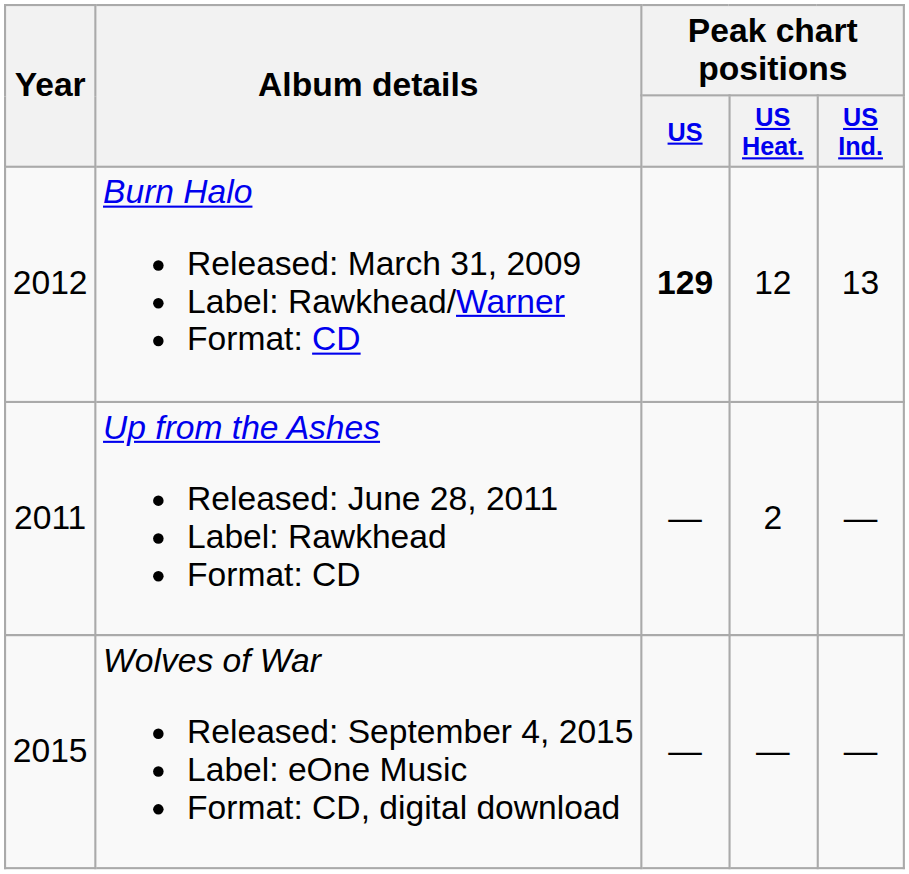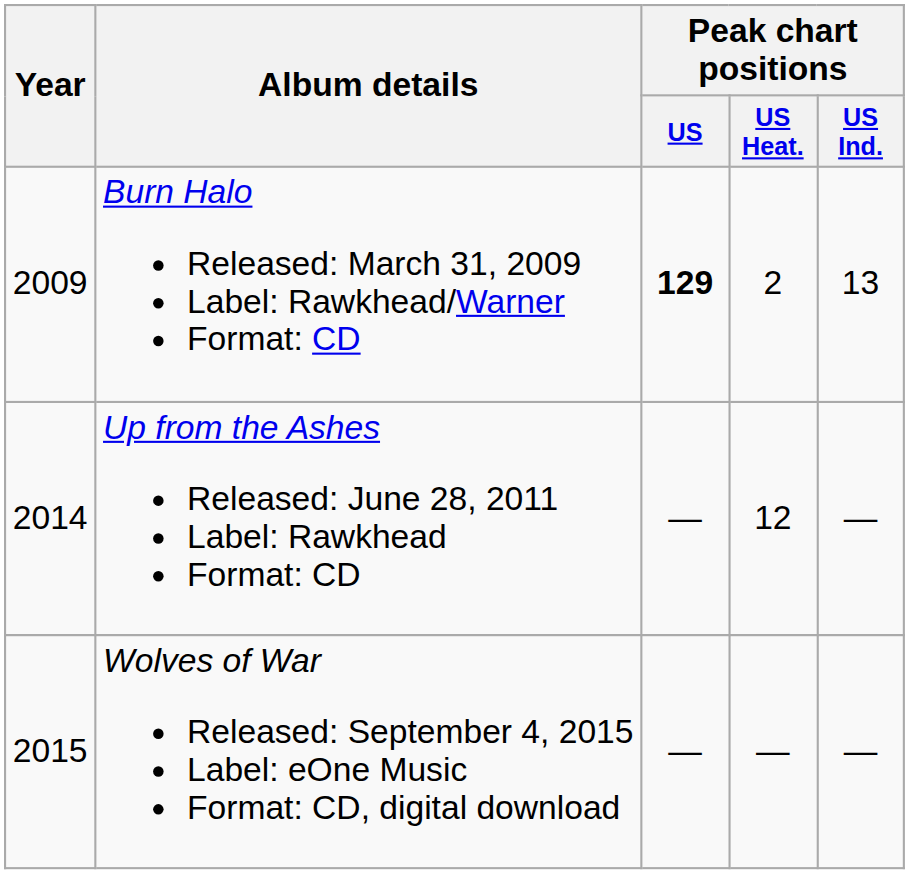(50, 283) 2012 -> (50, 283) 2009
(773, 283) 12 -> (773, 283) 2
(50, 517) 2011 -> (50, 517) 2014
(773, 517) 2 -> (773, 517) 12
